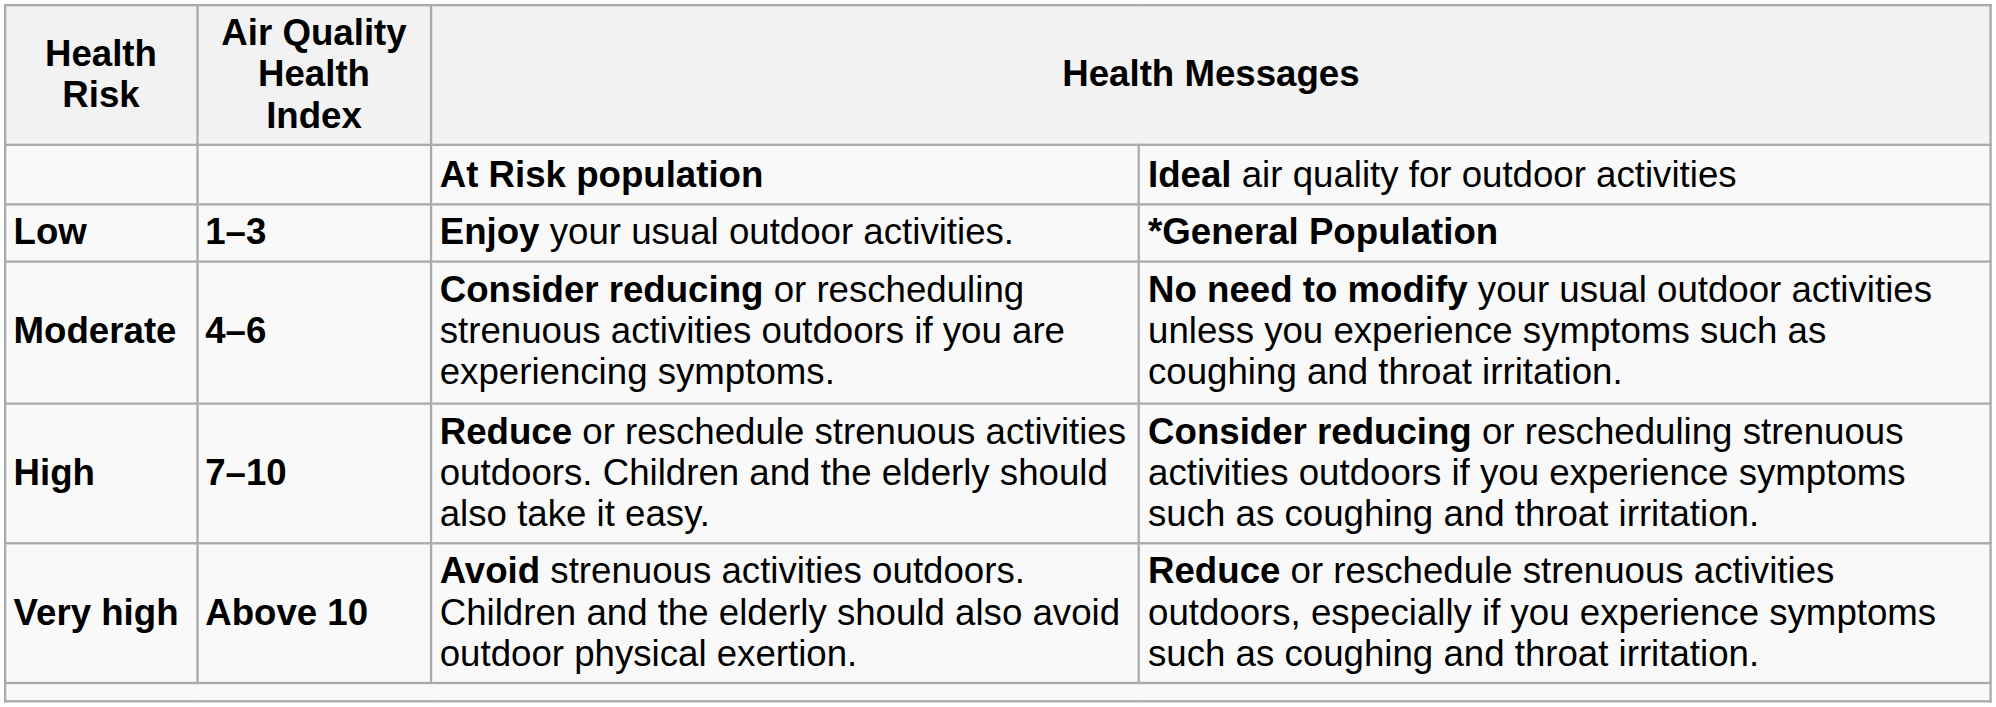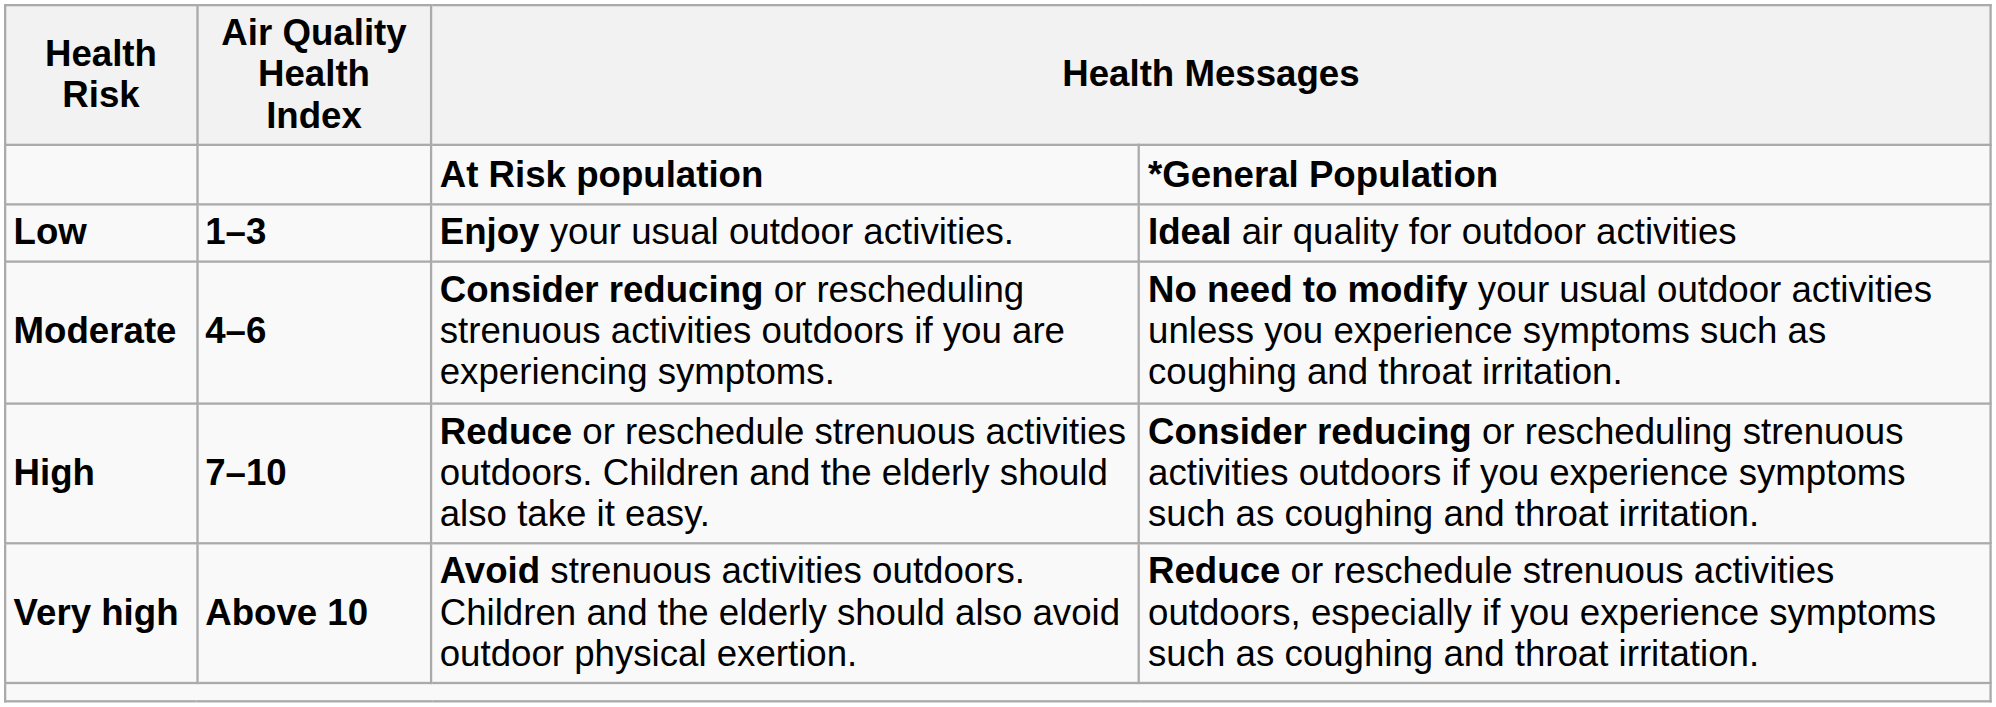(1442, 174) Ideal air quality for outdoor activities -> (1323, 174) *General Population
(1323, 232) *General Population -> (1442, 232) Ideal air quality for outdoor activities
